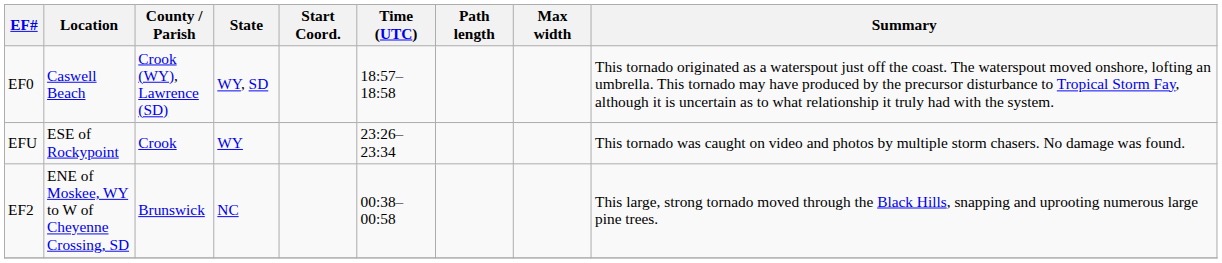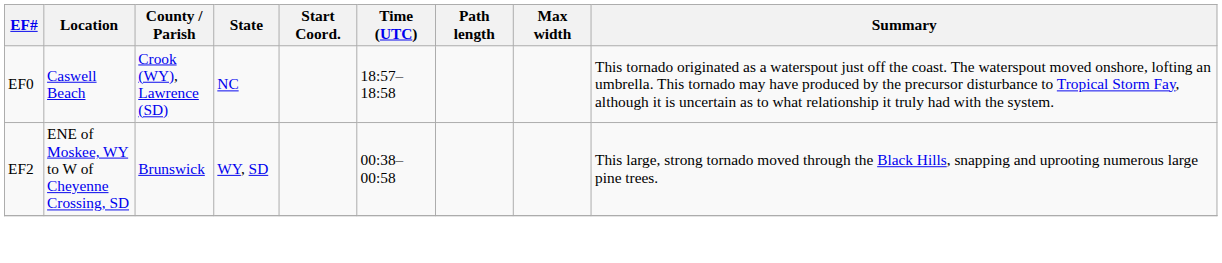(243, 84) WY, SD -> (228, 84) NC
- row: (23, 143)
(228, 210) NC -> (243, 169) WY, SD
